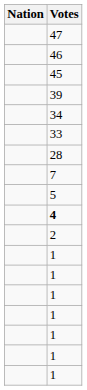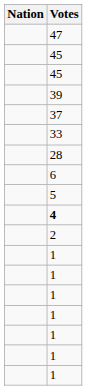(56, 54) 46 -> (56, 54) 45
(56, 114) 34 -> (56, 114) 37
(53, 174) 7 -> (53, 174) 6
